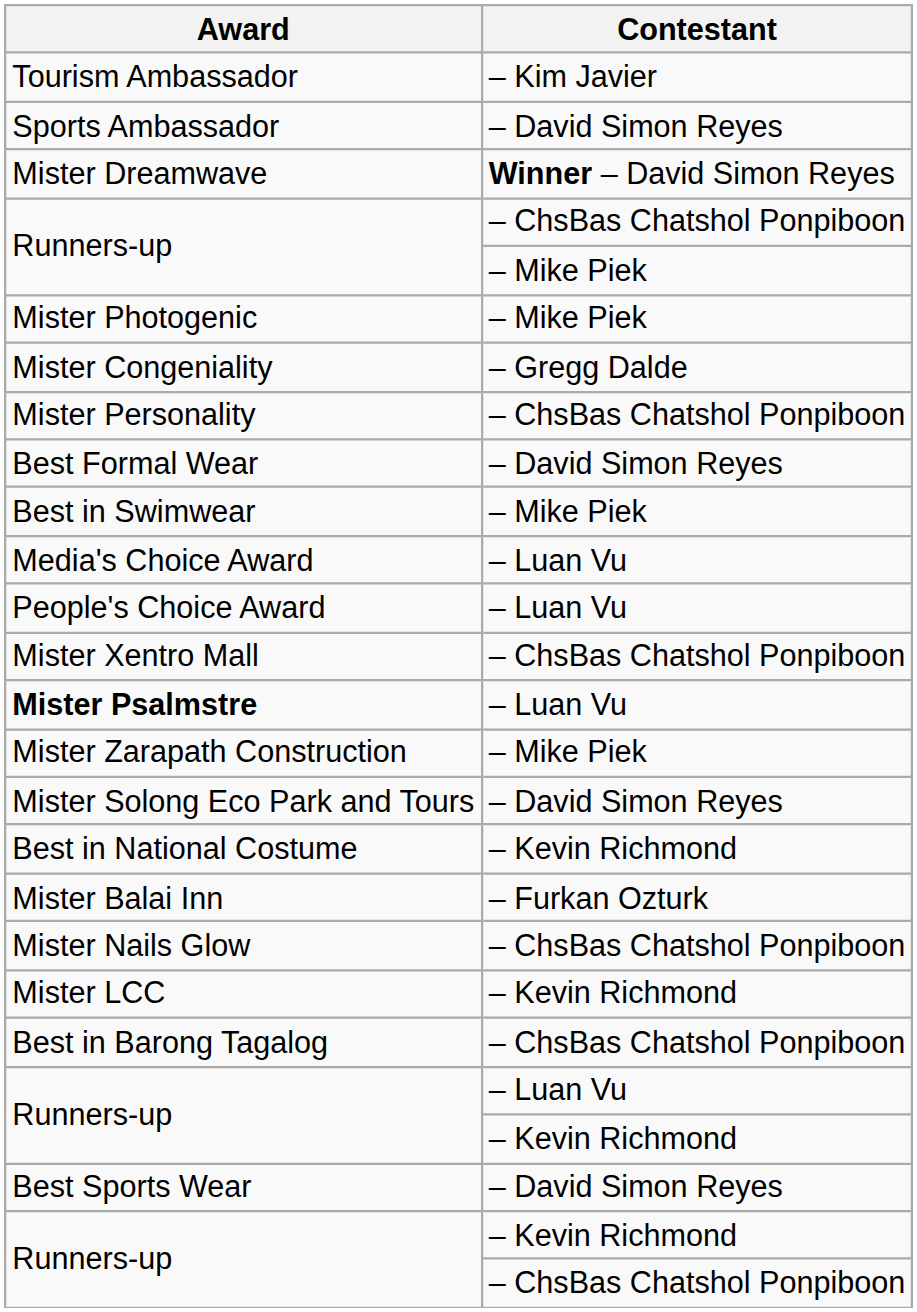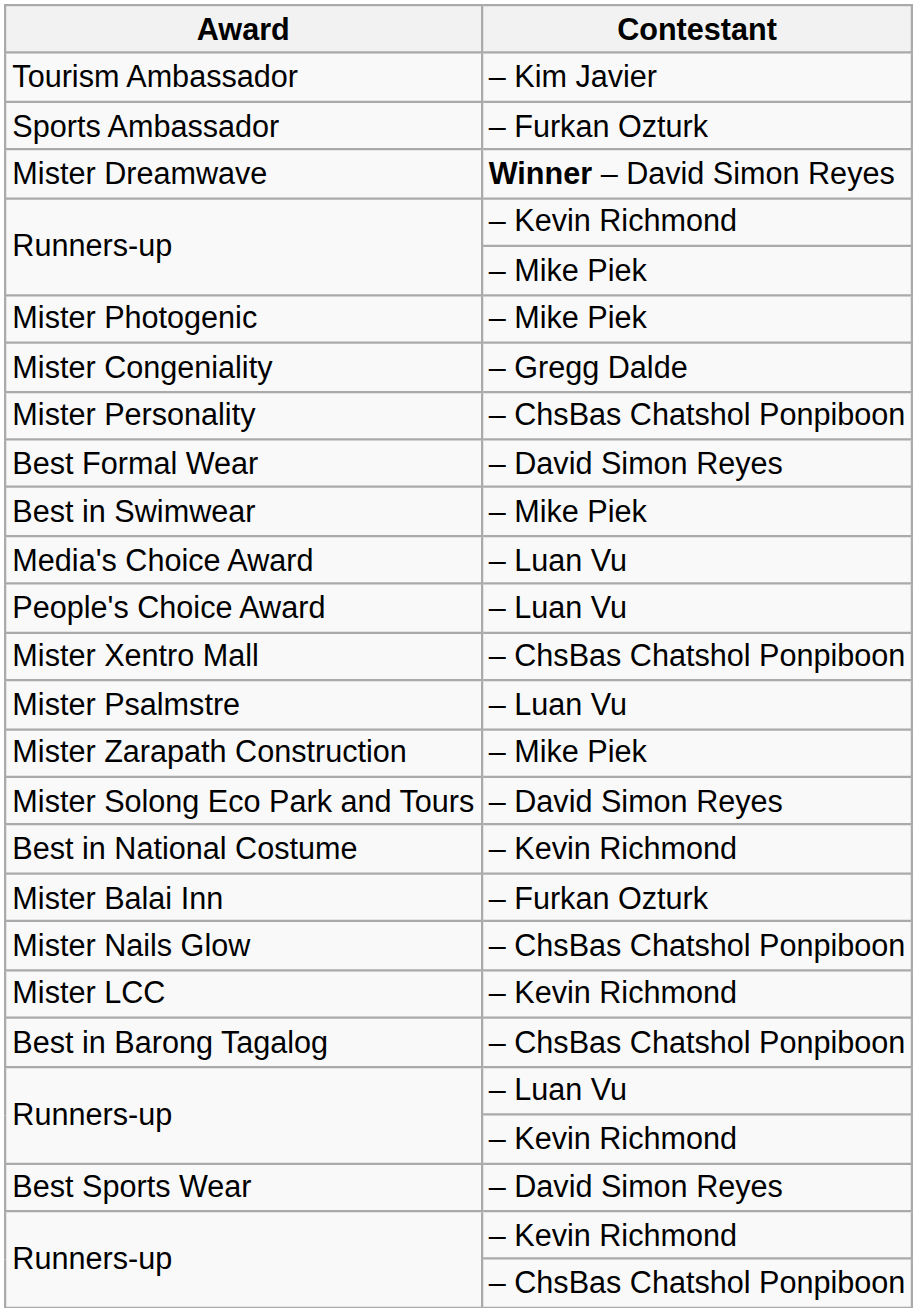(636, 125) – David Simon Reyes -> (598, 125) – Furkan Ozturk
(697, 222) – ChsBas Chatshol Ponpiboon -> (613, 222) – Kevin Richmond
(135, 704) bold -> (126, 704) normal
